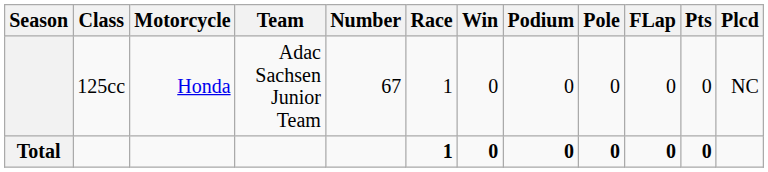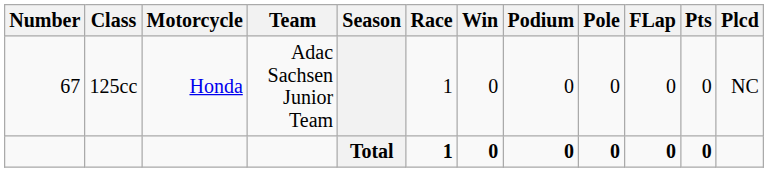columns swapped: (39, 20) <-> (366, 20)
